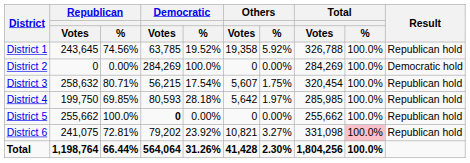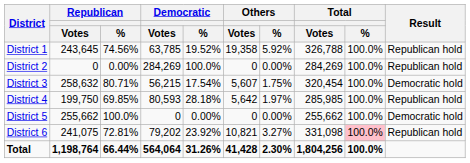(425, 67) Democratic hold -> (425, 67) Republican hold
(425, 83) Republican hold -> (425, 83) Democratic hold
(178, 116) bold -> (178, 116) normal
(425, 116) Republican hold -> (425, 116) Democratic hold
